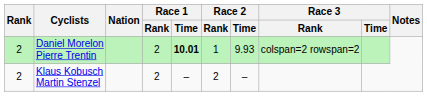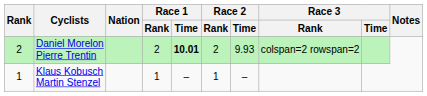(216, 50) 1 -> (216, 50) 2
(19, 77) 2 -> (19, 77) 1
(157, 77) 2 -> (157, 77) 1
(216, 77) 2 -> (216, 77) 1
